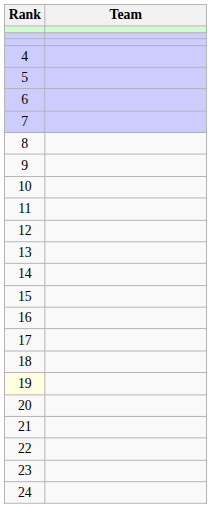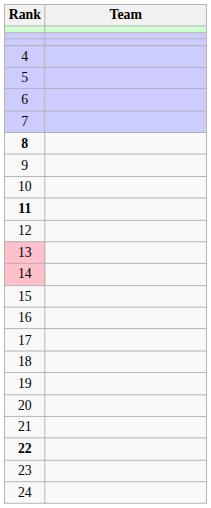(25, 143) normal -> (25, 143) bold
(25, 209) normal -> (25, 209) bold
(25, 252) no background -> (25, 252) pink background
(25, 274) no background -> (25, 274) pink background
(25, 383) lightyellow background -> (25, 383) no background
(25, 449) normal -> (25, 449) bold
